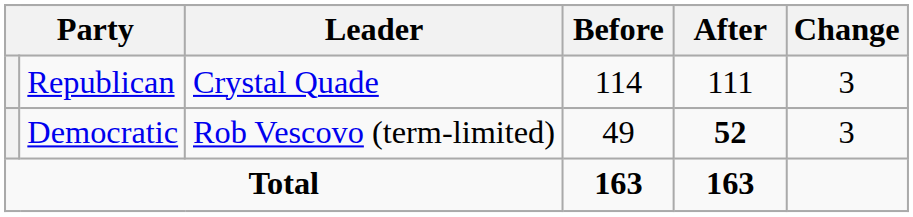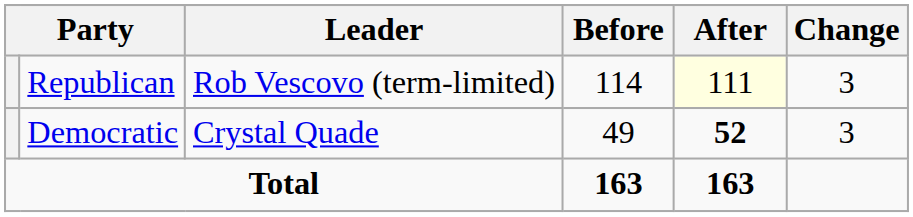(286, 81) Crystal Quade -> (374, 81) Rob Vescovo (term-limited)
(730, 81) no background -> (730, 81) lightyellow background
(374, 132) Rob Vescovo (term-limited) -> (286, 132) Crystal Quade
